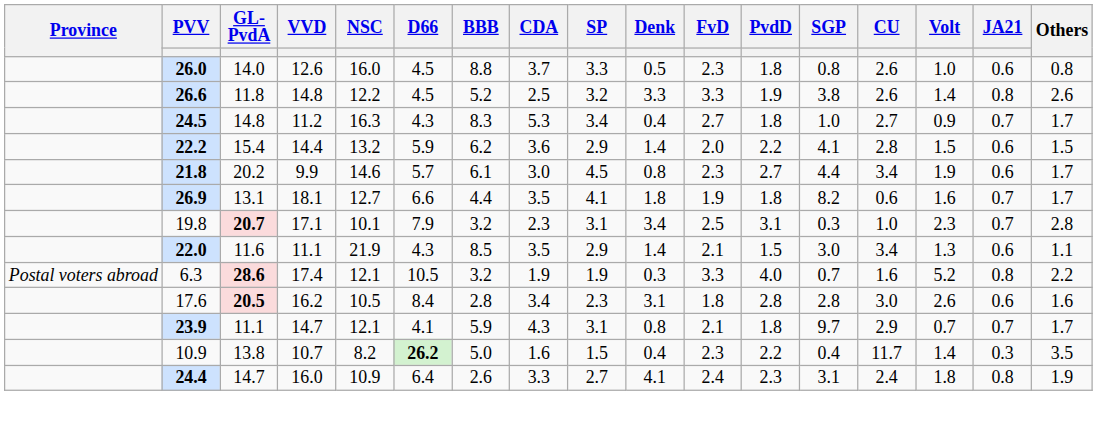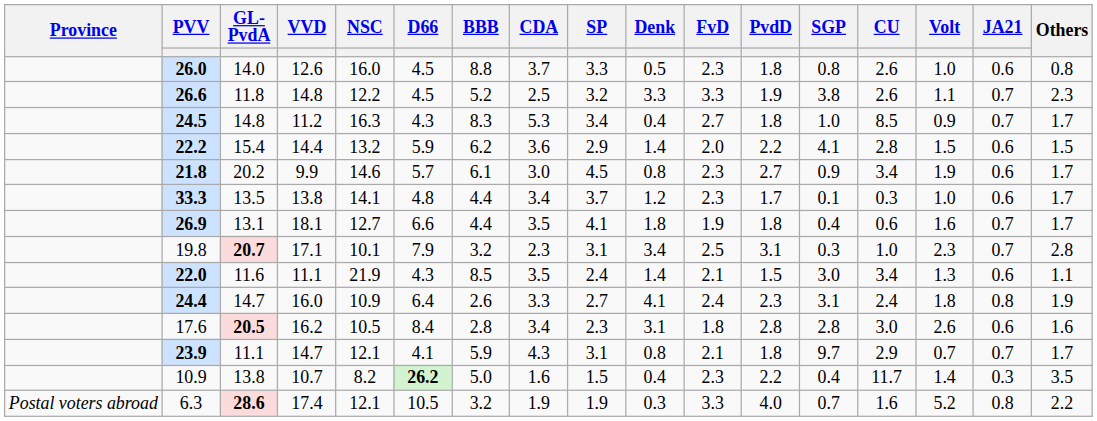(945, 95) 1.4 -> (945, 95) 1.1
(1003, 95) 0.8 -> (1003, 95) 0.7
(1062, 95) 2.6 -> (1062, 95) 2.3
(887, 121) 2.7 -> (887, 121) 8.5
(829, 172) 4.4 -> (829, 172) 0.9
+ row: (191, 198)
(829, 198) 8.2 -> (829, 224) 0.4
(597, 249) 2.9 -> (597, 275) 2.4
rows swapped: (191, 378) <-> (191, 275)
